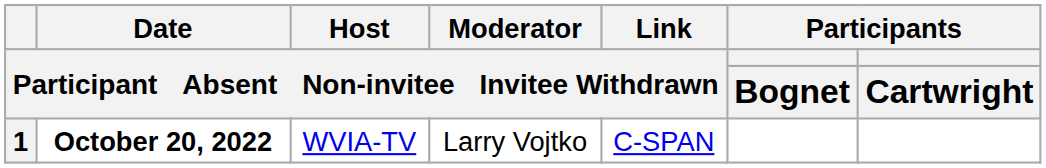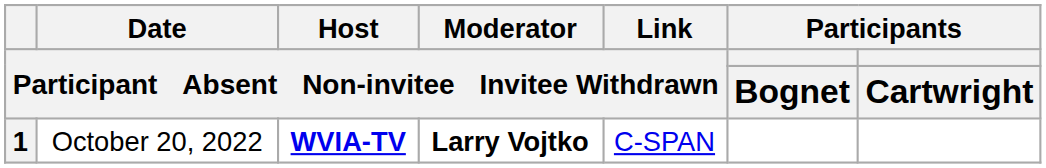(163, 141) bold -> (157, 141) normal
(359, 141) normal -> (348, 141) bold
(515, 141) normal -> (510, 141) bold
